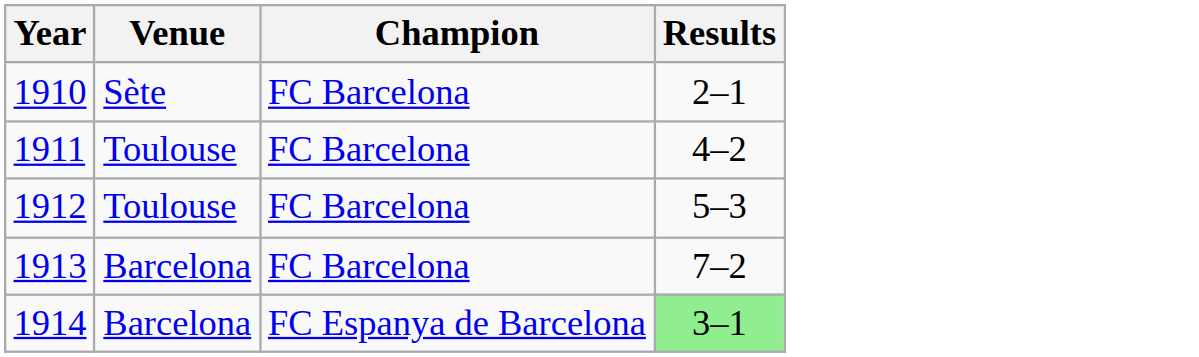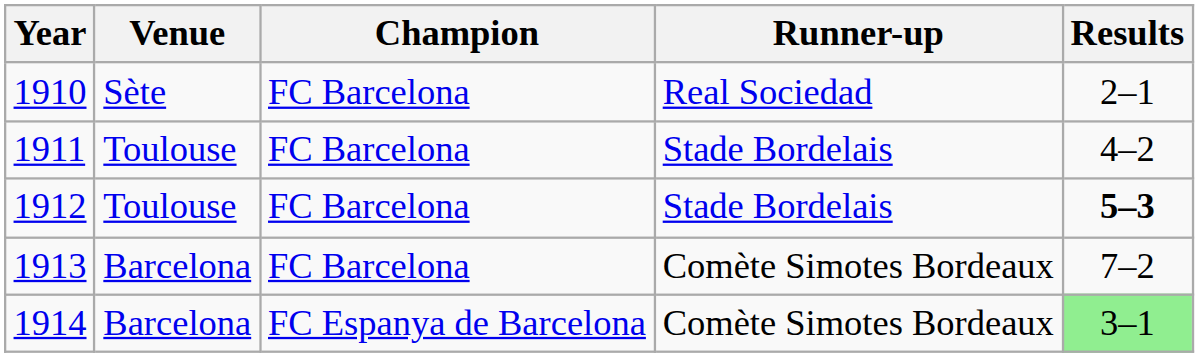+ column: (858, 33)
(719, 206) normal -> (1127, 206) bold
